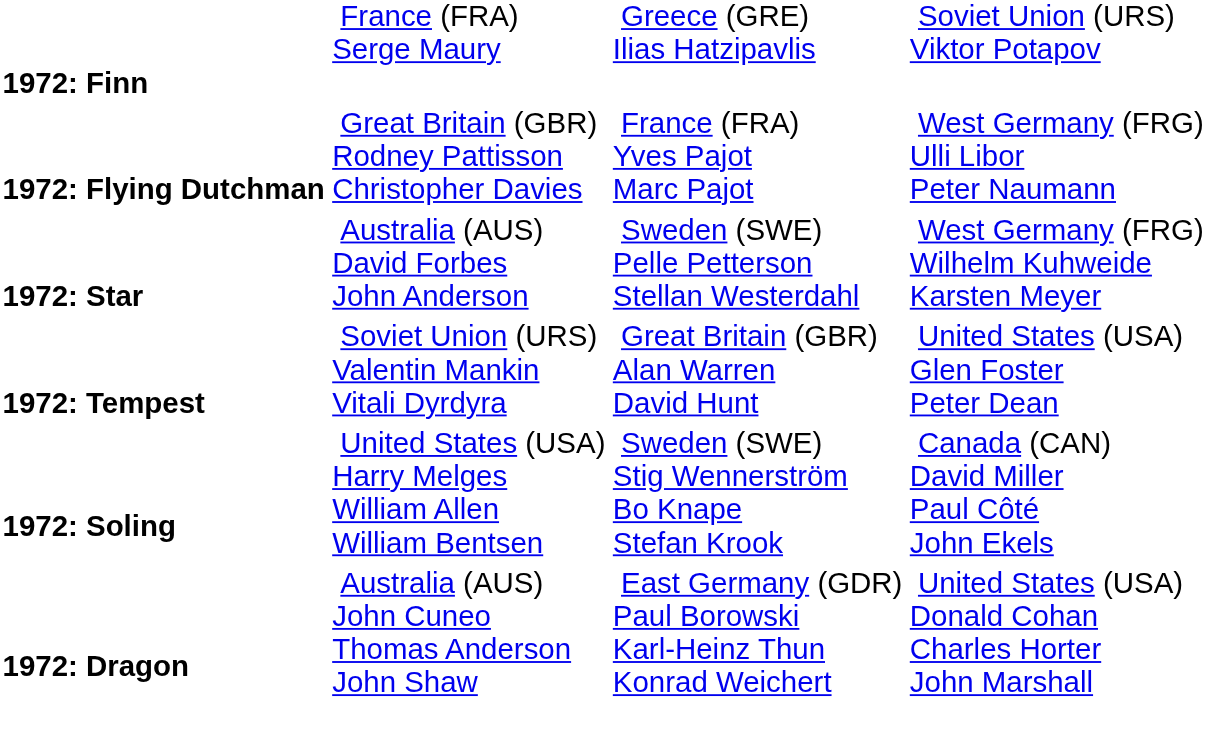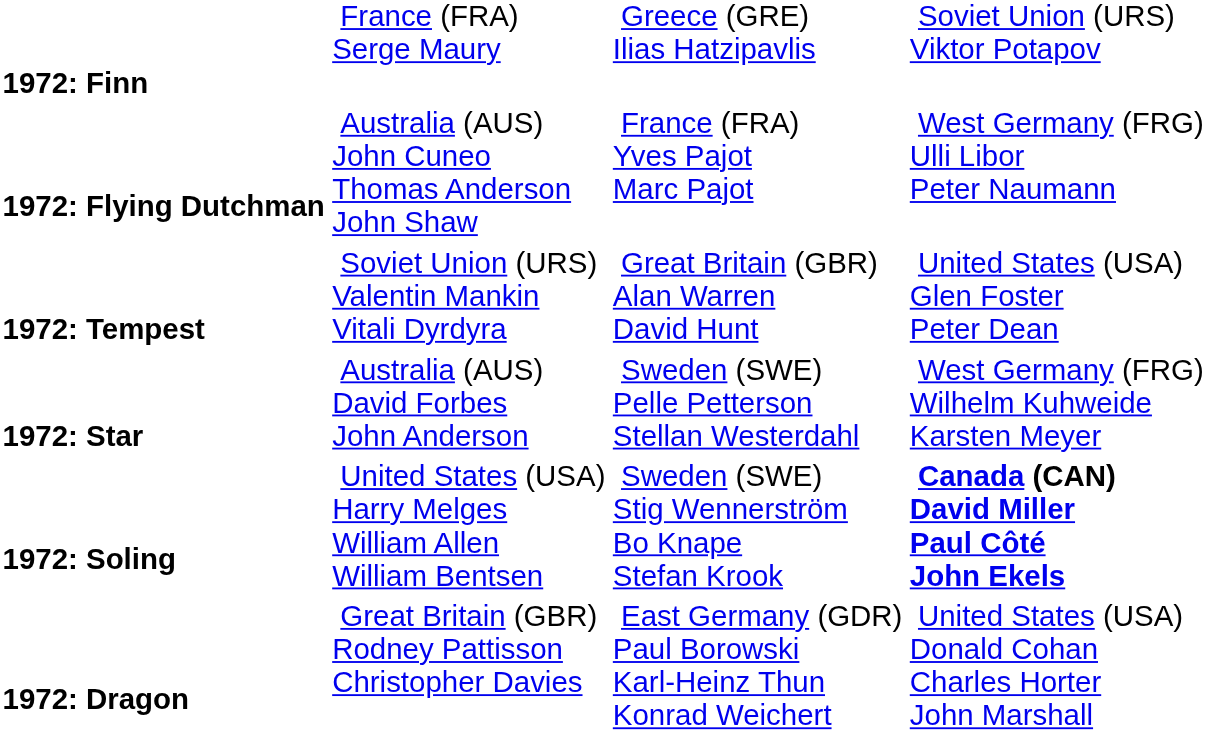(465, 156) Great Britain (GBR) Rodney Pattisson Christopher Davies -> (452, 173) Australia (AUS) John Cuneo Thomas Anderson John Shaw
rows swapped: (104, 403) <-> (73, 296)
(1010, 493) normal -> (1013, 526) bold
(452, 633) Australia (AUS) John Cuneo Thomas Anderson John Shaw -> (465, 649) Great Britain (GBR) Rodney Pattisson Christopher Davies
